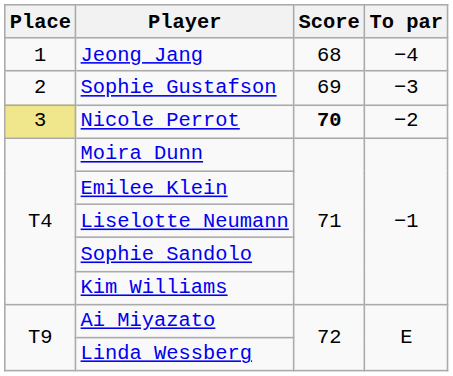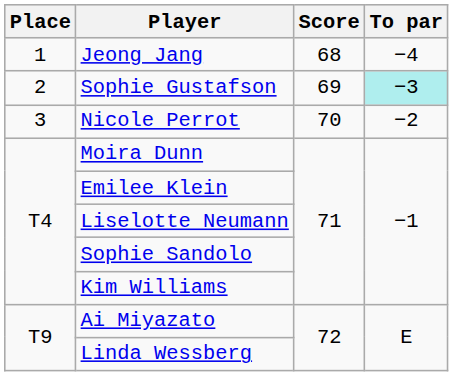(406, 88) no background -> (406, 88) paleturquoise background
(40, 121) khaki background -> (40, 121) no background
(329, 121) bold -> (329, 121) normal
